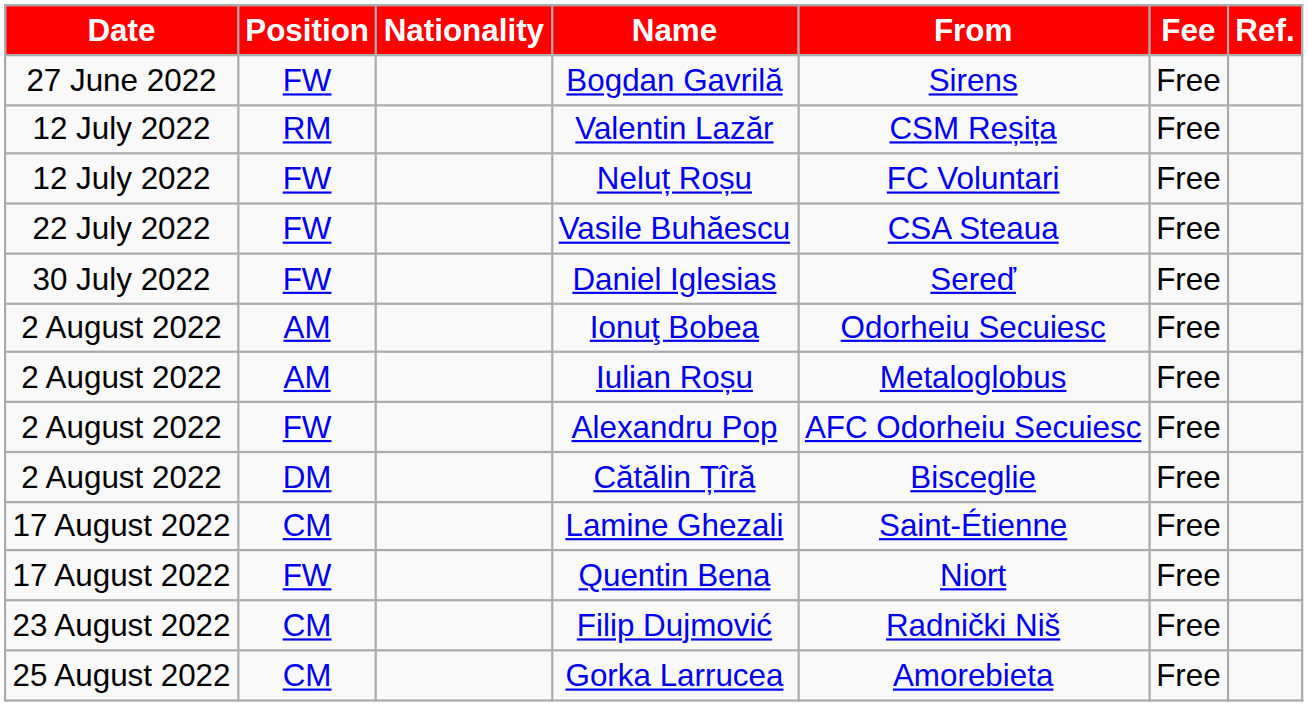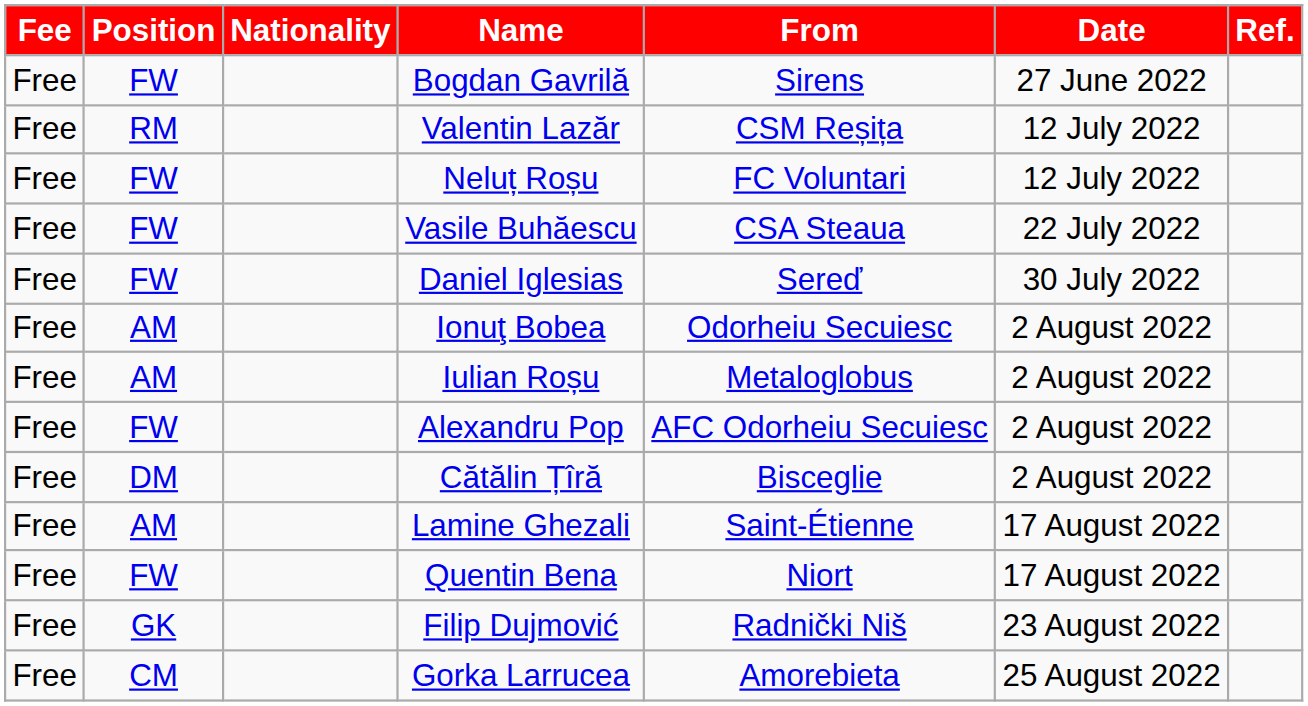columns swapped: (121, 30) <-> (1188, 30)
(307, 526) CM -> (154, 526) AM
(307, 625) CM -> (154, 625) GK
